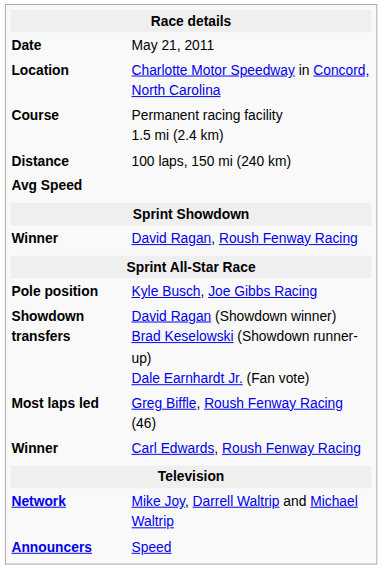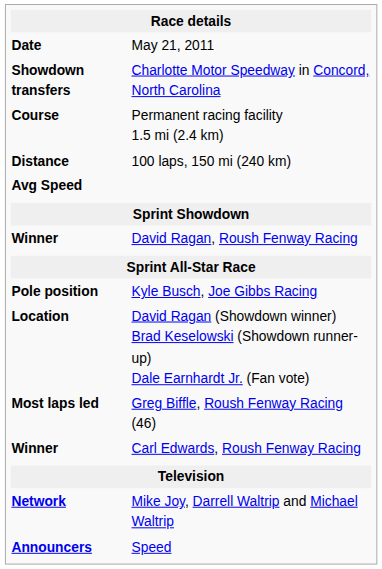(40, 70) Location -> (48, 80) Showdown transfers
(48, 326) Showdown transfers -> (40, 316) Location
